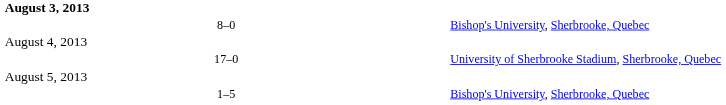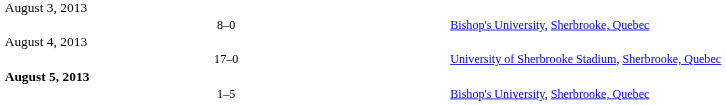(47, 7) bold -> (46, 7) normal
(46, 76) normal -> (47, 76) bold
